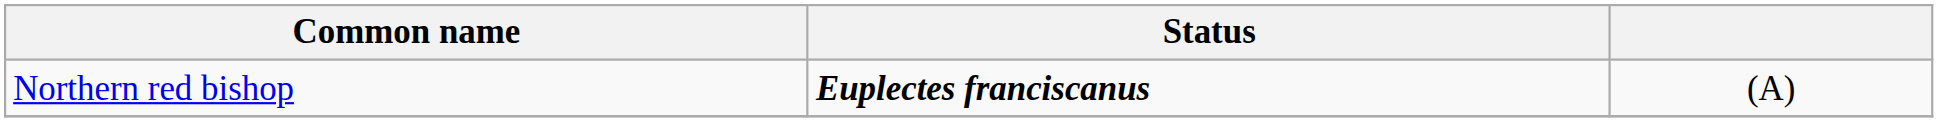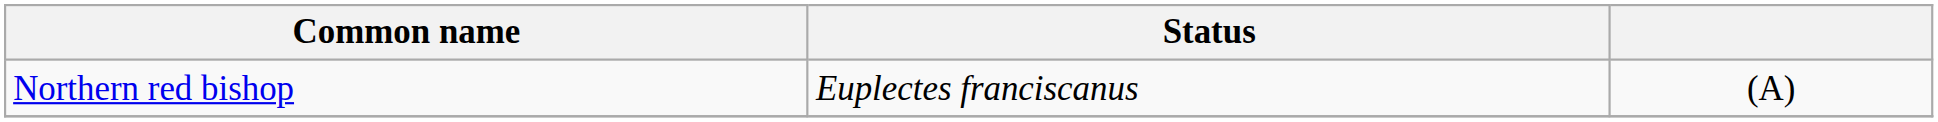(983, 87) bold -> (977, 87) normal
